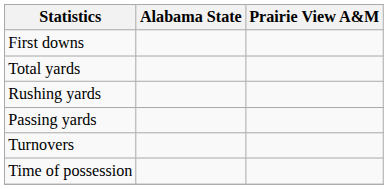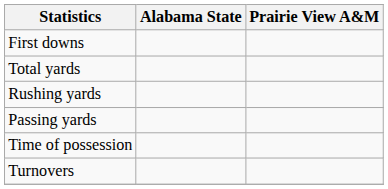rows swapped: (41, 145) <-> (70, 171)
